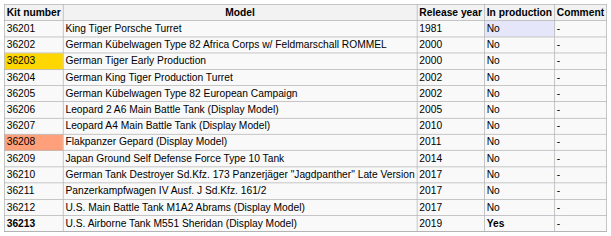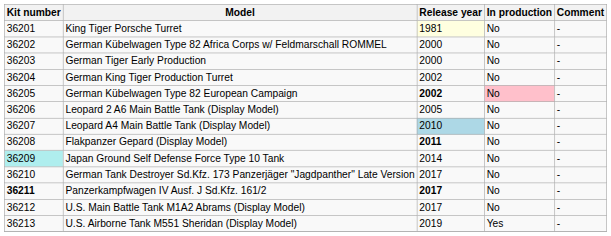(431, 28) no background -> (431, 28) lightyellow background
(493, 28) lavender background -> (493, 28) no background
(21, 61) gold background -> (21, 61) no background
(431, 93) normal -> (431, 93) bold
(493, 93) no background -> (493, 93) pink background
(431, 126) no background -> (431, 126) lightblue background
(21, 142) lightsalmon background -> (21, 142) no background
(430, 142) normal -> (430, 142) bold
(21, 158) no background -> (21, 158) paleturquoise background
(21, 191) normal -> (21, 191) bold
(431, 191) normal -> (431, 191) bold
(21, 223) bold -> (21, 223) normal
(496, 223) bold -> (495, 223) normal
